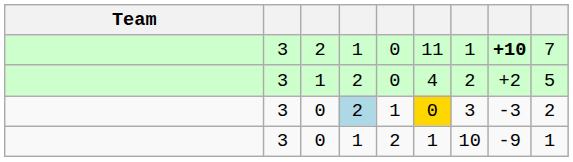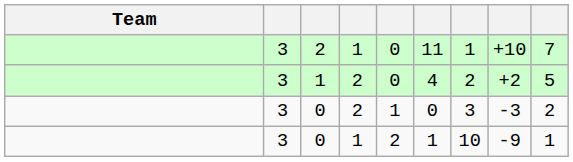(510, 50) bold -> (510, 50) normal
(357, 111) lightblue background -> (357, 111) no background
(432, 111) gold background -> (432, 111) no background
